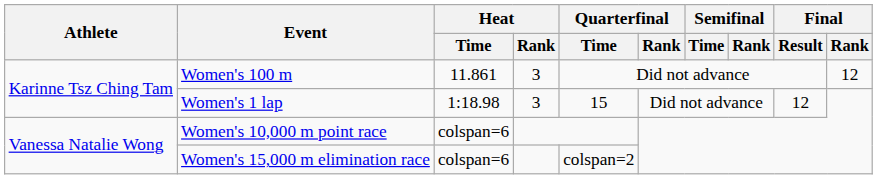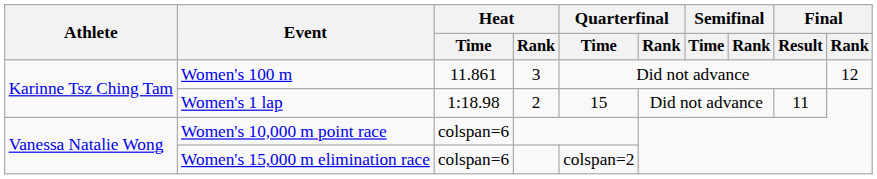(536, 103) 3 -> (536, 103) 2
(800, 103) 12 -> (800, 103) 11
